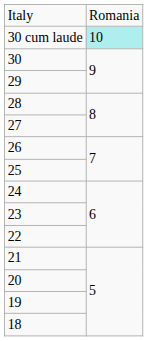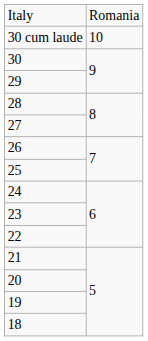(96, 37) paleturquoise background -> (96, 37) no background
